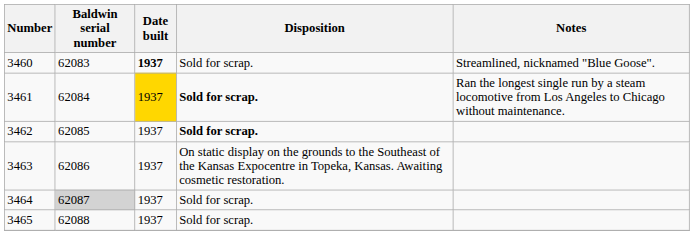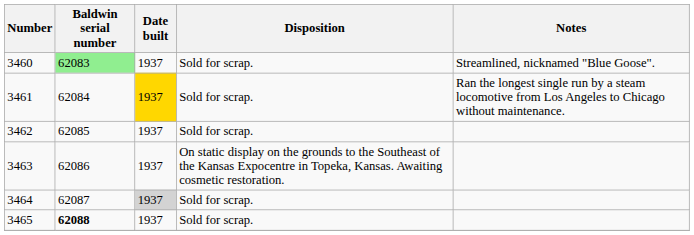(74, 63) no background -> (74, 63) lightgreen background
(150, 63) bold -> (150, 63) normal
(219, 97) bold -> (216, 97) normal
(219, 131) bold -> (216, 131) normal
(74, 200) lightgrey background -> (74, 200) no background
(150, 200) no background -> (150, 200) lightgrey background
(74, 220) normal -> (74, 220) bold
